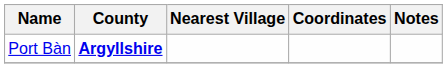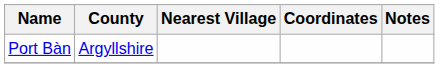(120, 48) bold -> (116, 48) normal
